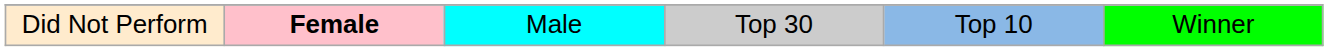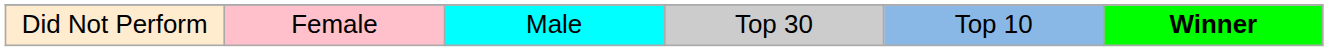(334, 25) bold -> (334, 25) normal
(1213, 25) normal -> (1213, 25) bold
